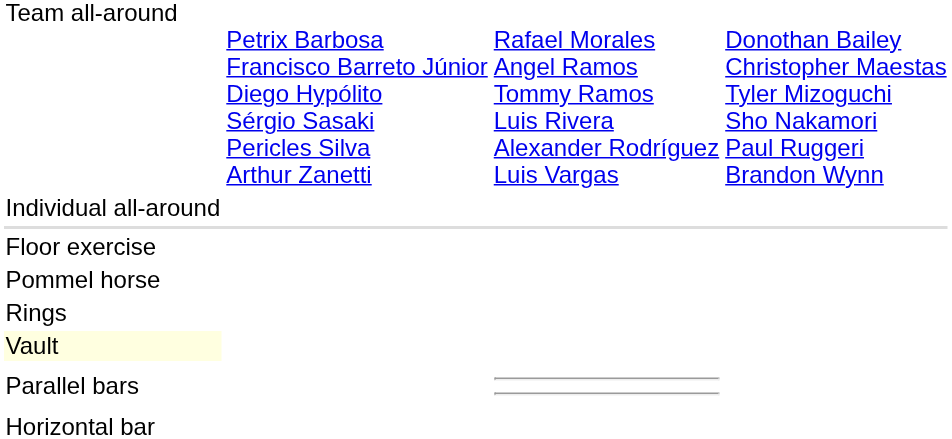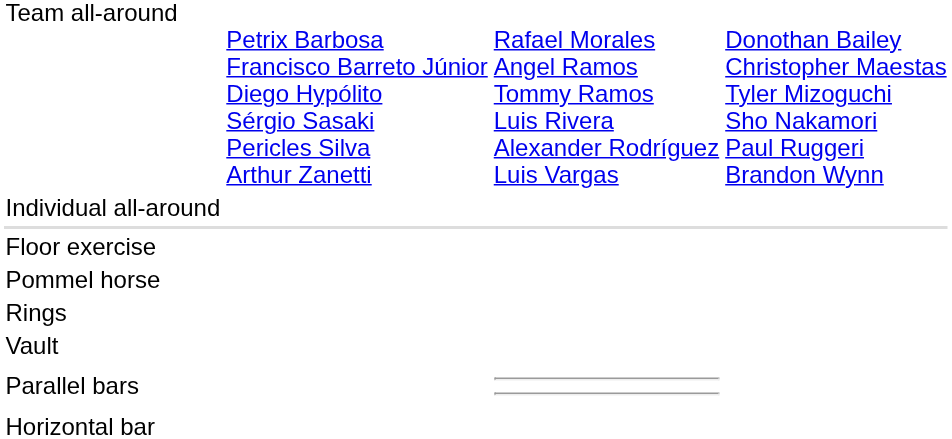(32, 345) lightyellow background -> (32, 345) no background
